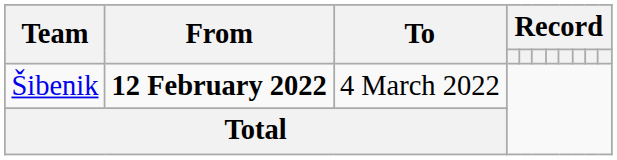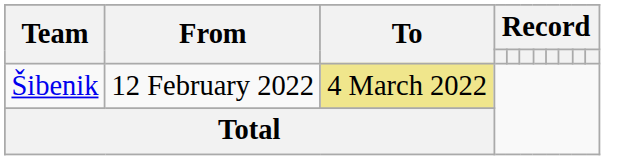(219, 85) bold -> (213, 85) normal
(420, 85) no background -> (407, 85) khaki background
